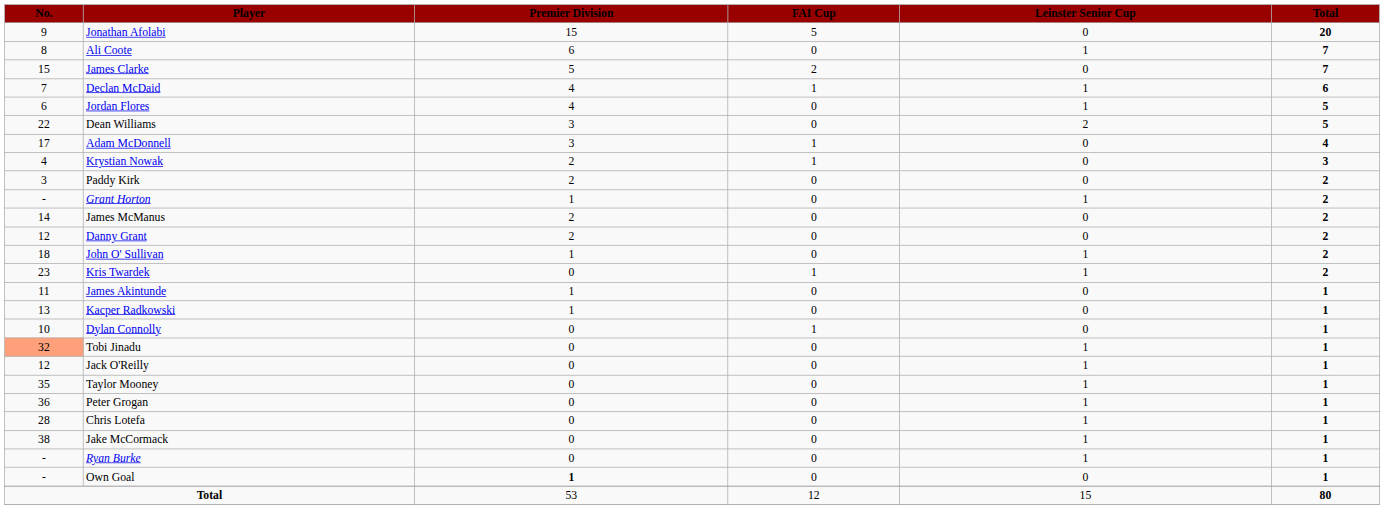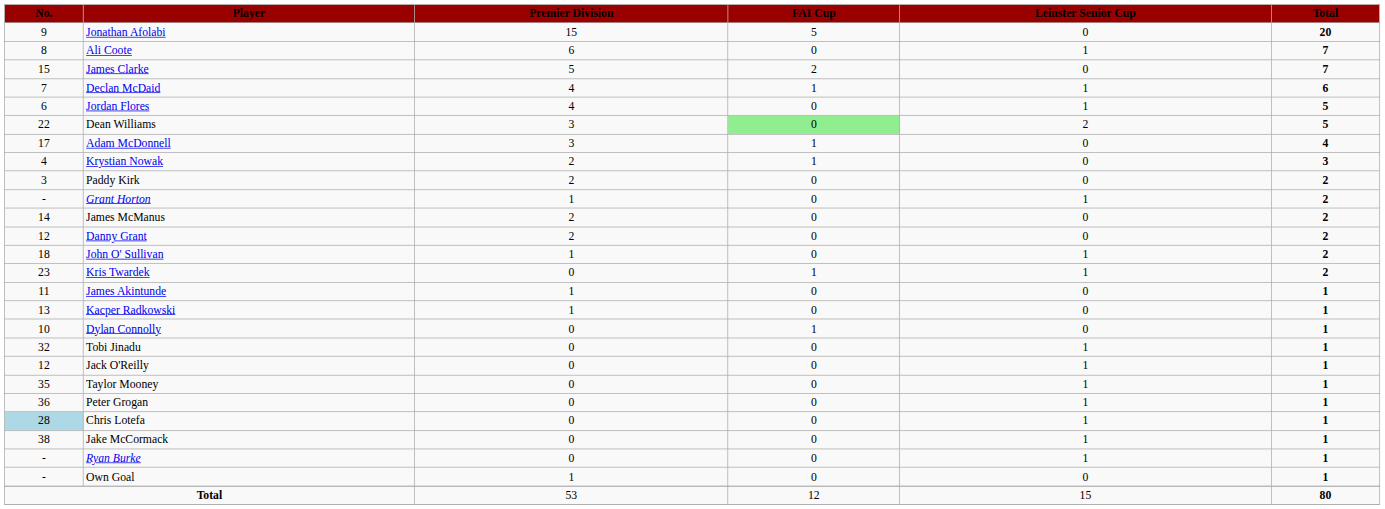(814, 124) no background -> (814, 124) lightgreen background
(44, 347) lightsalmon background -> (44, 347) no background
(44, 421) no background -> (44, 421) lightblue background
(571, 476) bold -> (571, 476) normal
